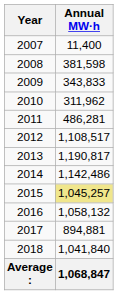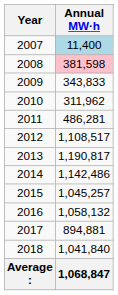(84, 45) no background -> (84, 45) lightblue background
(84, 63) no background -> (84, 63) pink background
(84, 193) khaki background -> (84, 193) no background
